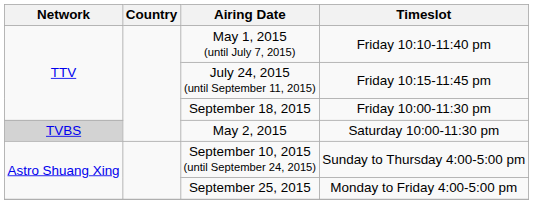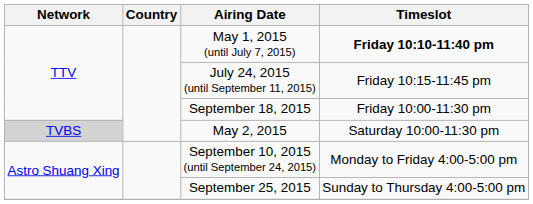(424, 44) normal -> (424, 44) bold
(424, 159) Sunday to Thursday 4:00-5:00 pm -> (424, 159) Monday to Friday 4:00-5:00 pm
(424, 188) Monday to Friday 4:00-5:00 pm -> (424, 188) Sunday to Thursday 4:00-5:00 pm
